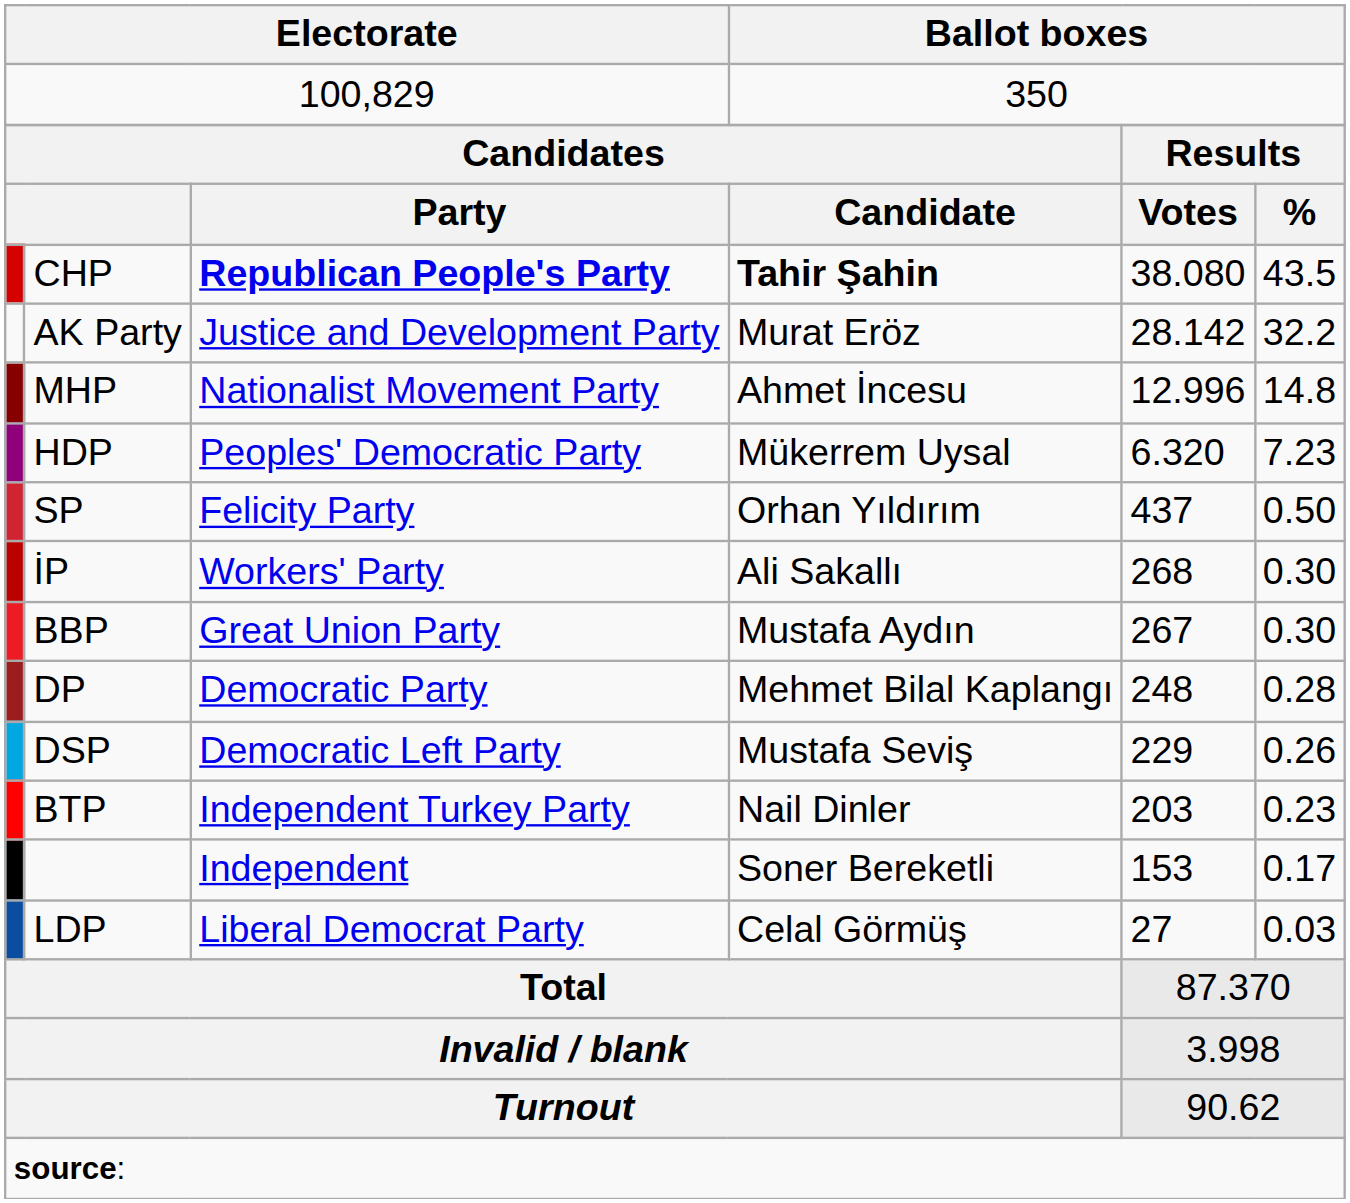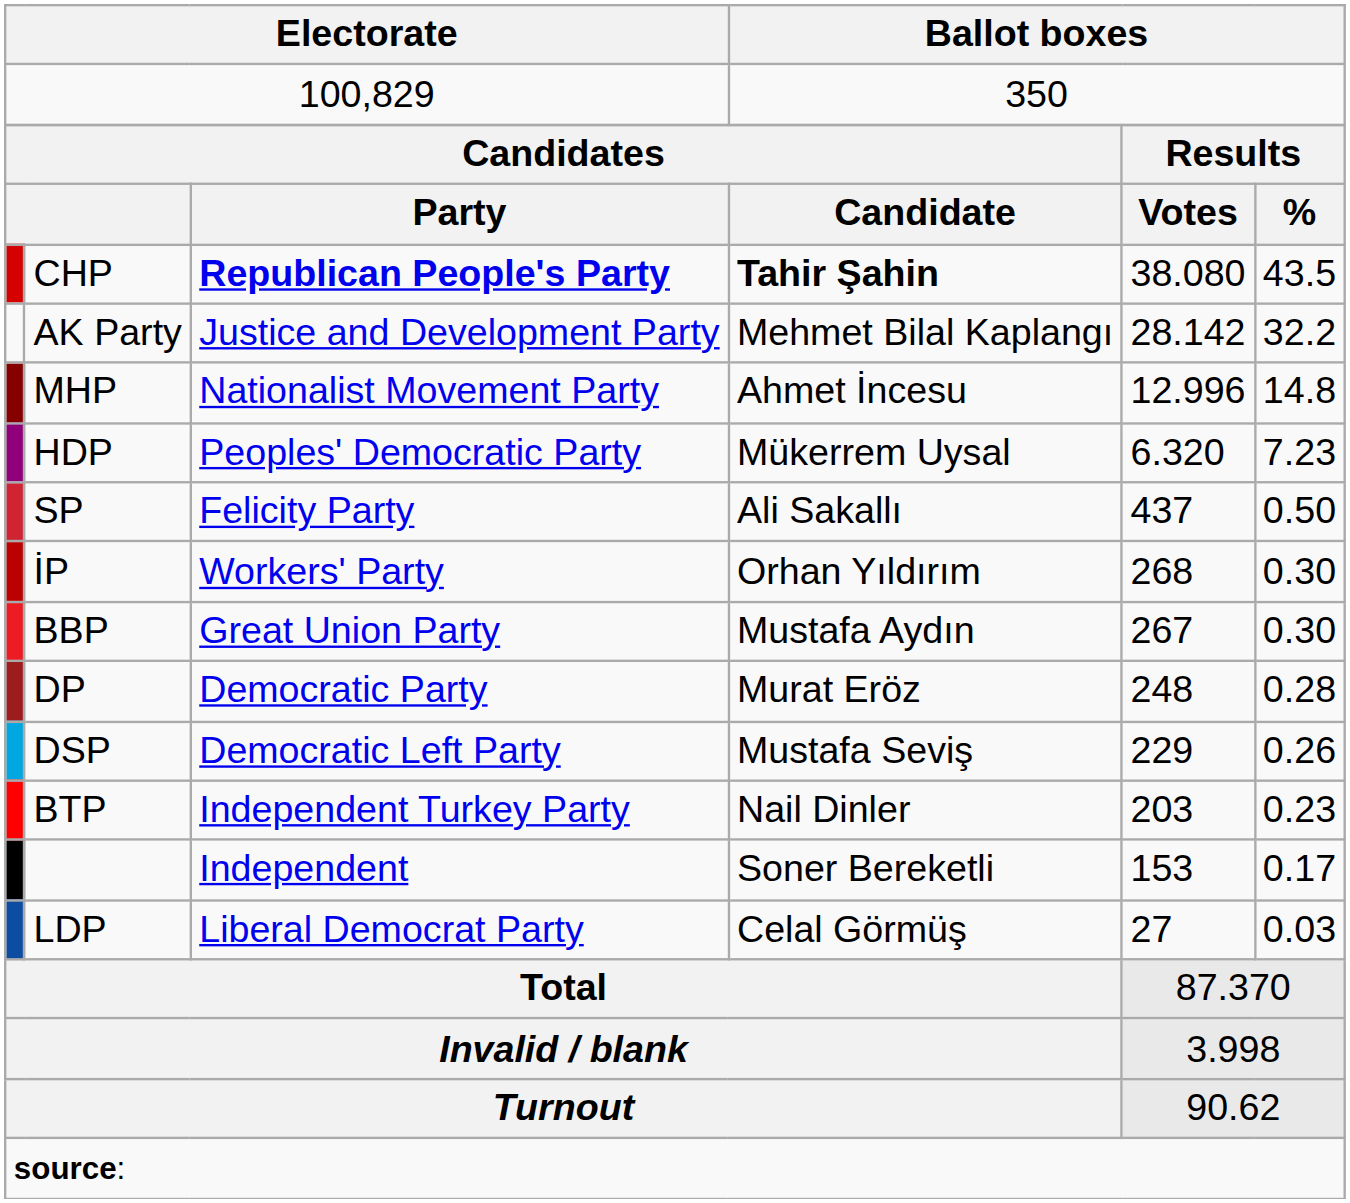(829, 332) Murat Eröz -> (925, 332) Mehmet Bilal Kaplangı
(859, 511) Orhan Yıldırım -> (820, 511) Ali Sakallı
(820, 570) Ali Sakallı -> (859, 570) Orhan Yıldırım
(925, 690) Mehmet Bilal Kaplangı -> (829, 690) Murat Eröz
